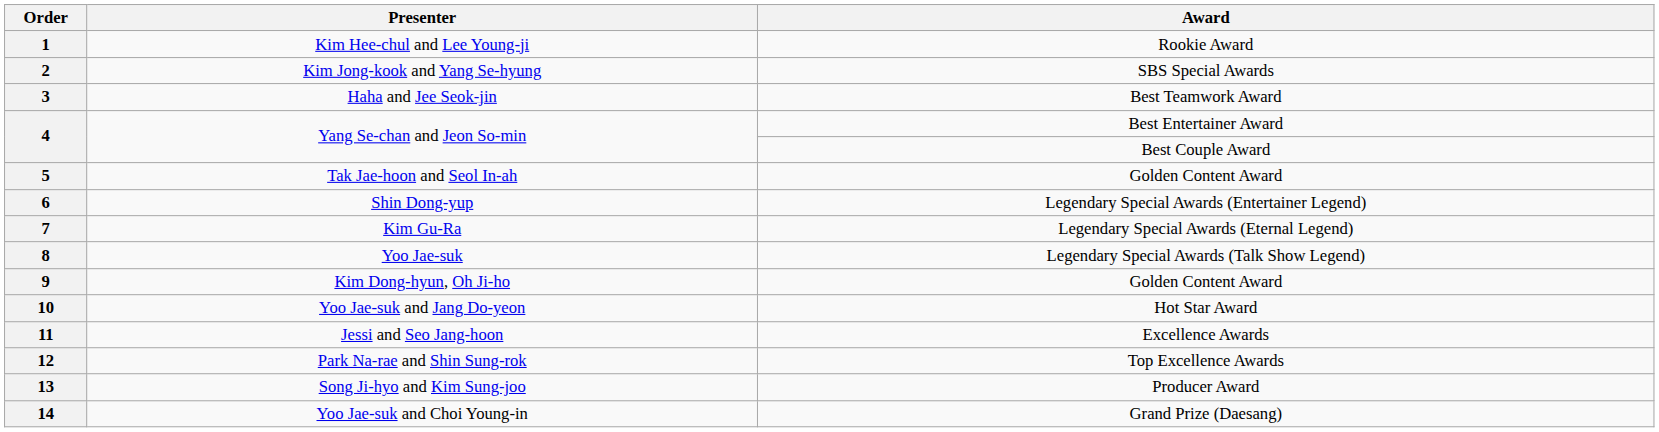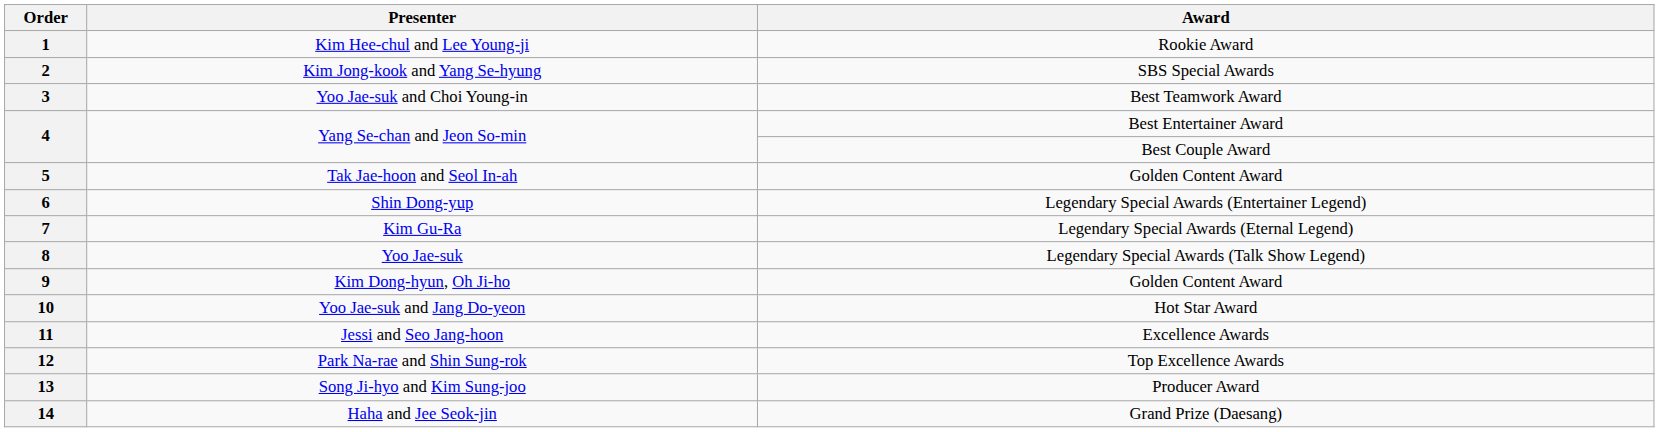(422, 96) Haha and Jee Seok-jin -> (422, 96) Yoo Jae-suk and Choi Young-in
(422, 413) Yoo Jae-suk and Choi Young-in -> (422, 413) Haha and Jee Seok-jin
